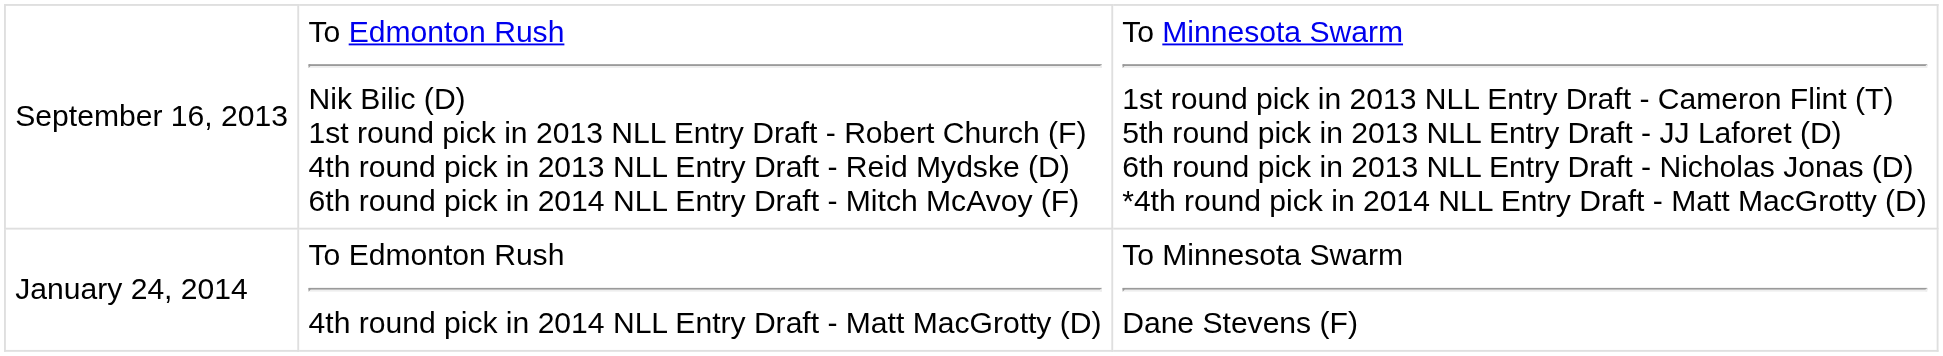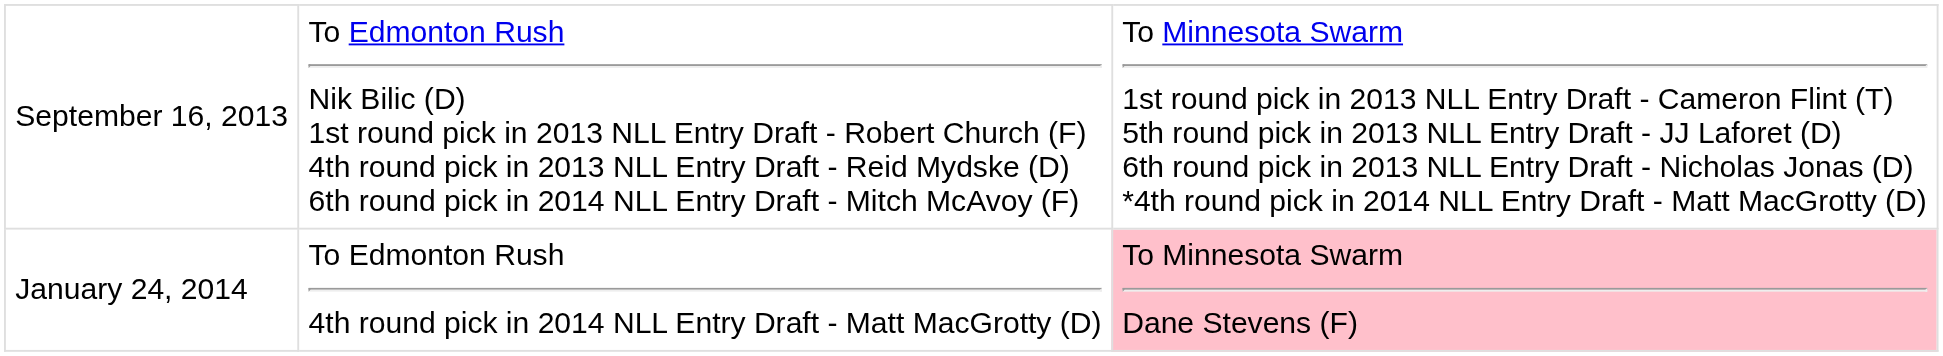(1525, 289) no background -> (1525, 289) pink background
